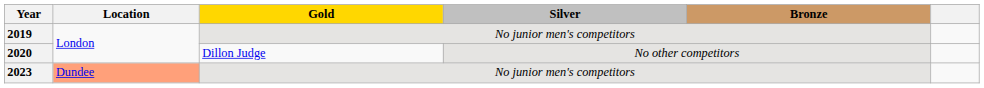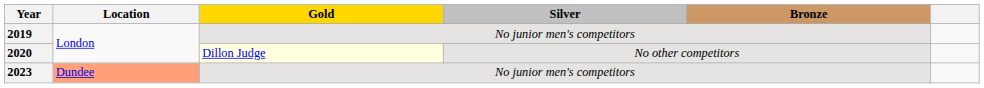(234, 53) no background -> (234, 53) lightyellow background
